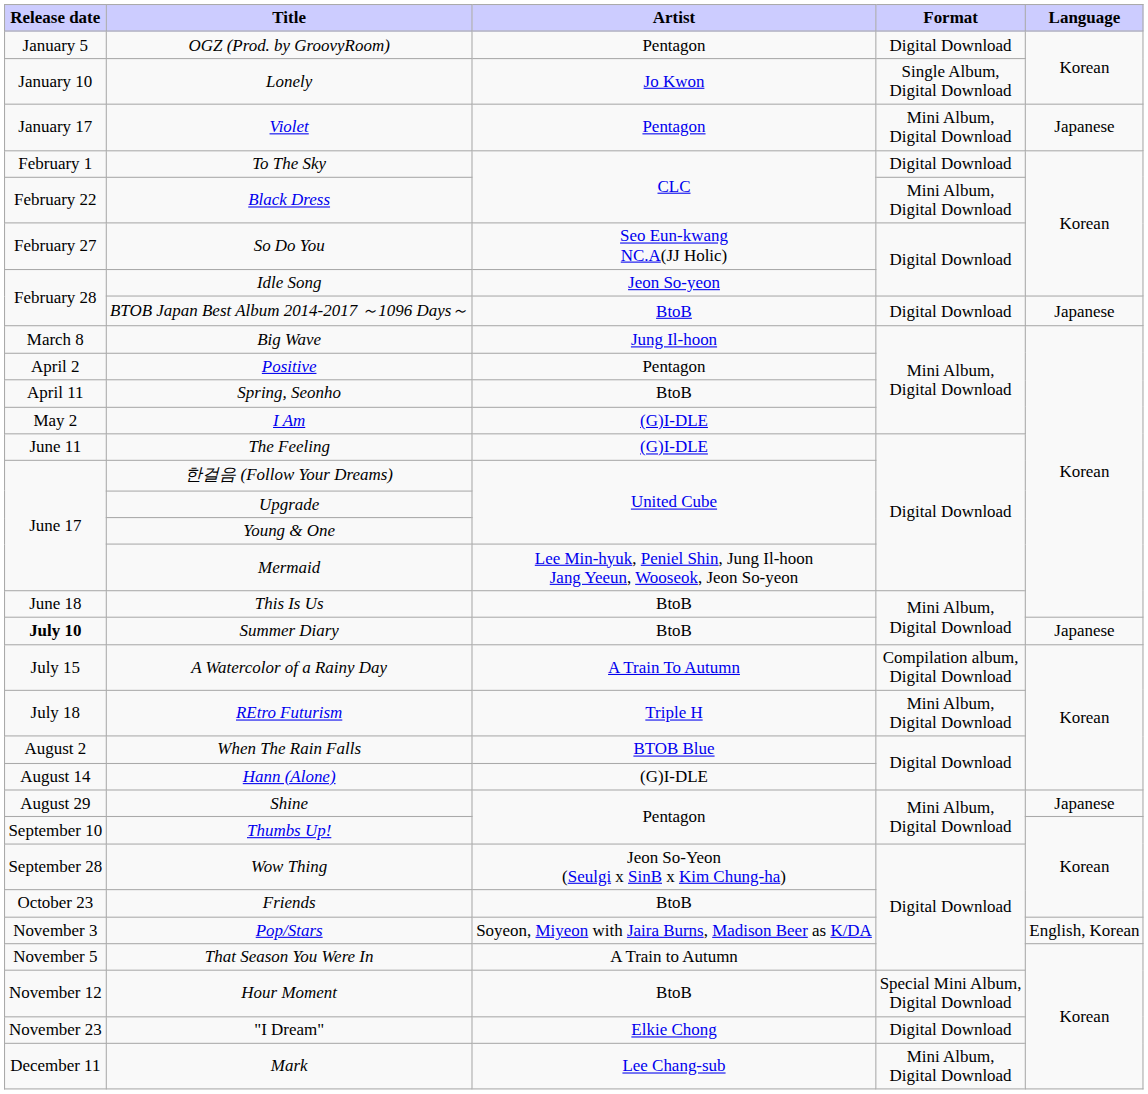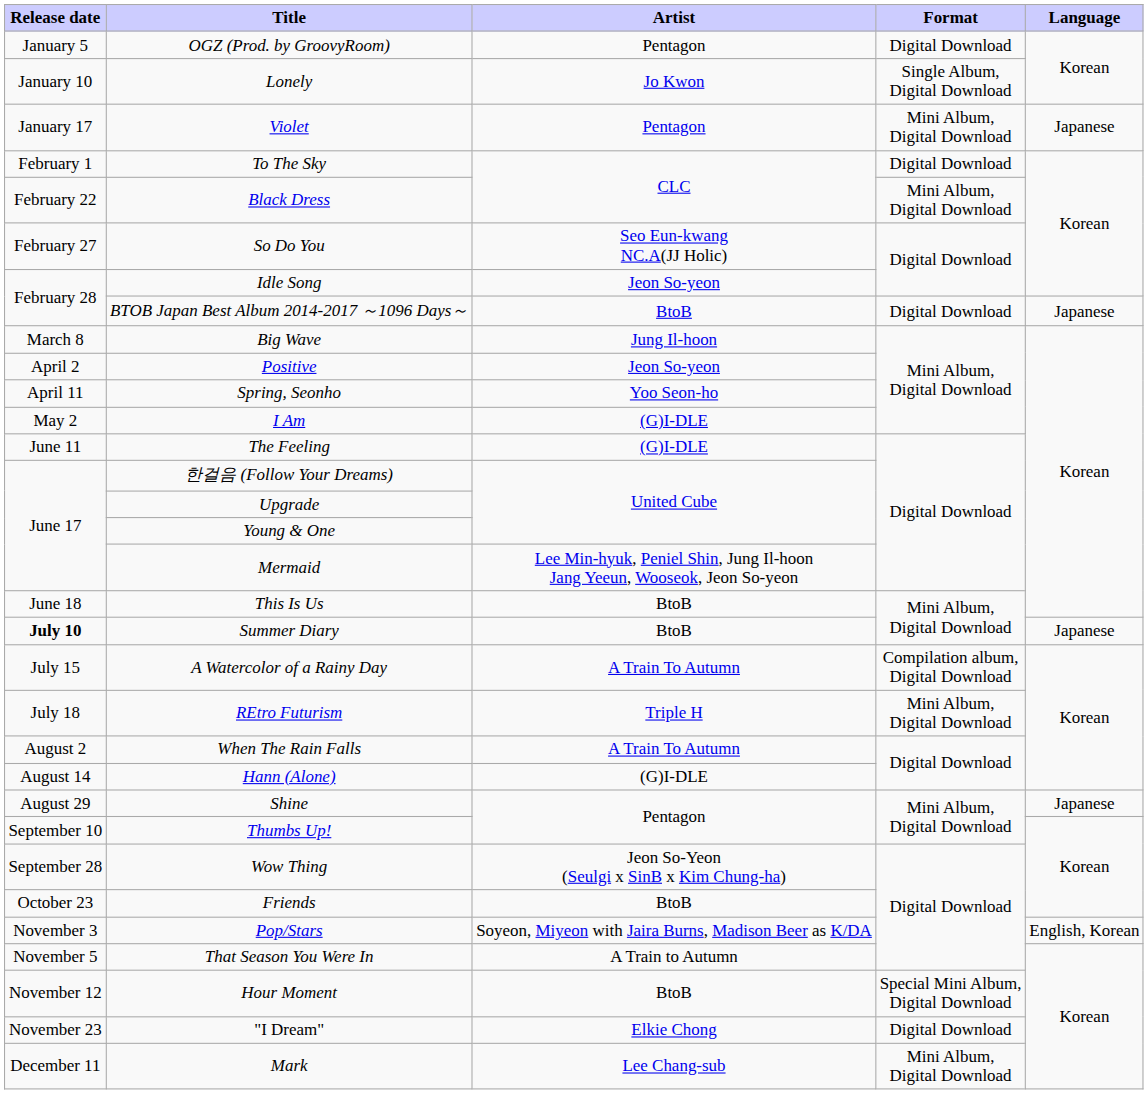(674, 366) Pentagon -> (674, 366) Jeon So-yeon
(674, 393) BtoB -> (674, 393) Yoo Seon-ho
(674, 749) BTOB Blue -> (674, 749) A Train To Autumn
